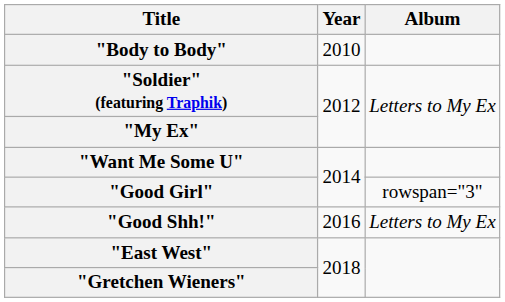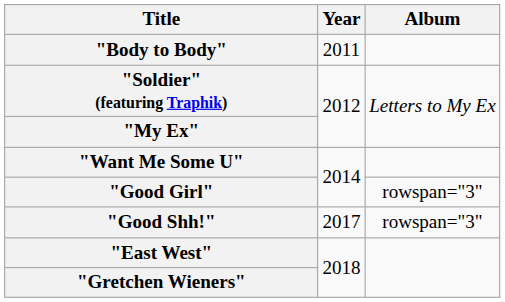(341, 49) 2010 -> (341, 49) 2011
(341, 222) 2016 -> (341, 222) 2017
(432, 222) Letters to My Ex -> (432, 222) rowspan="3"
